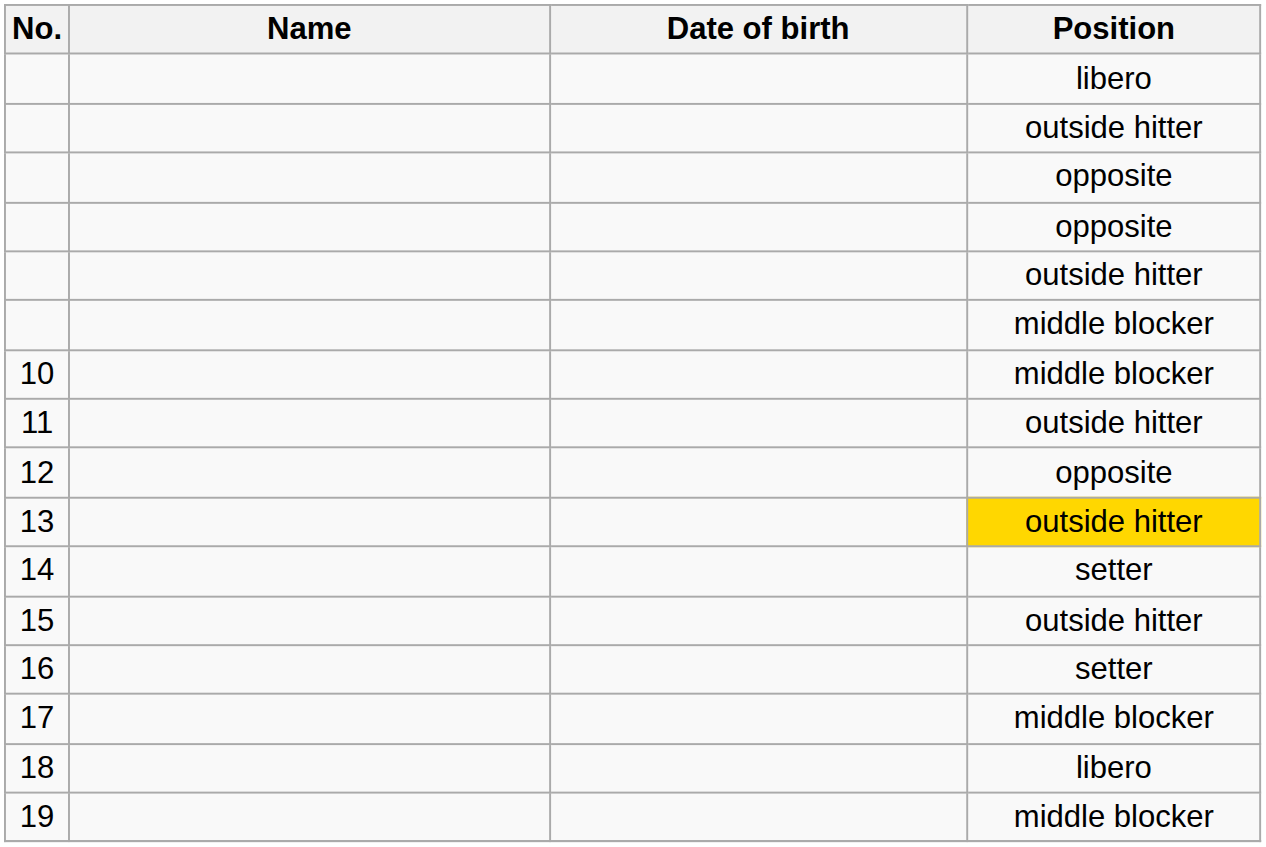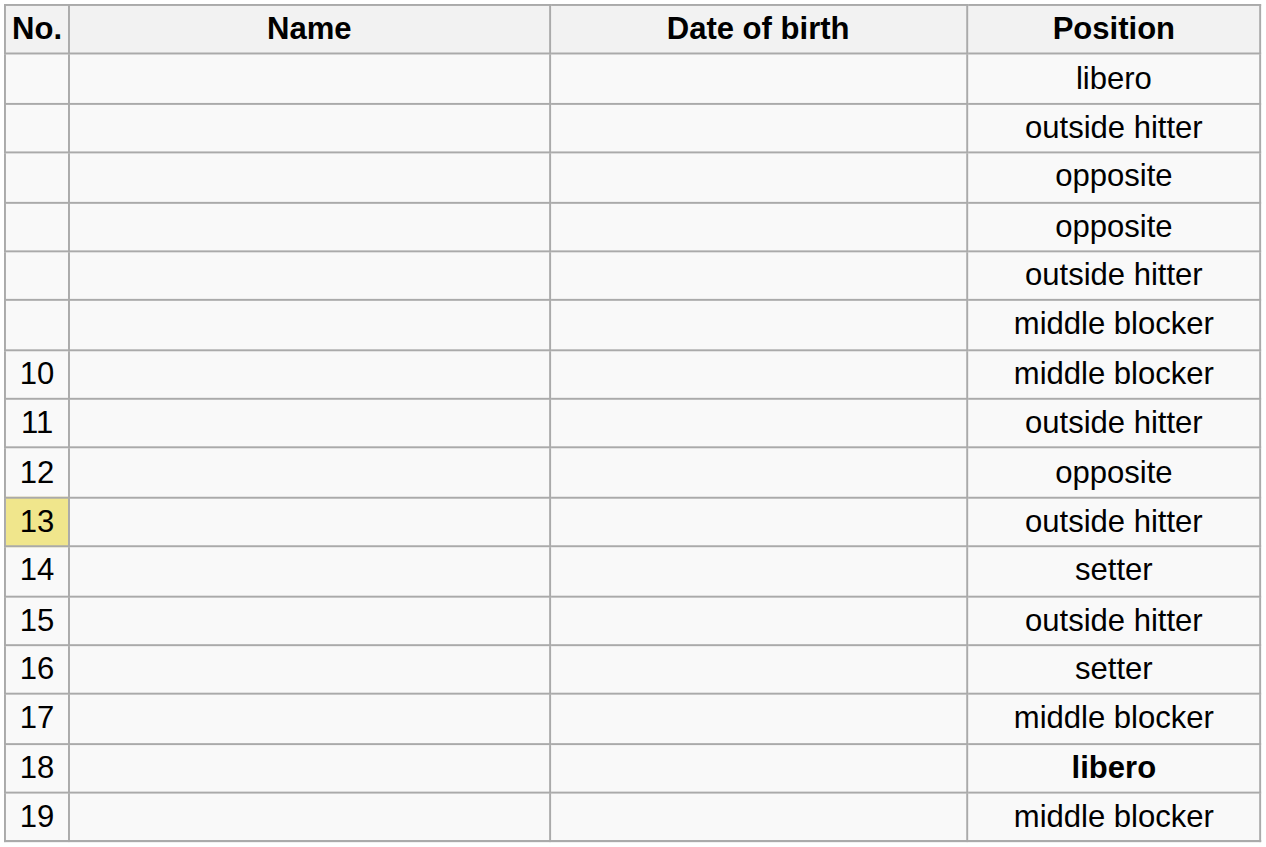(37, 521) no background -> (37, 521) khaki background
(1114, 521) gold background -> (1114, 521) no background
(1114, 767) normal -> (1114, 767) bold
